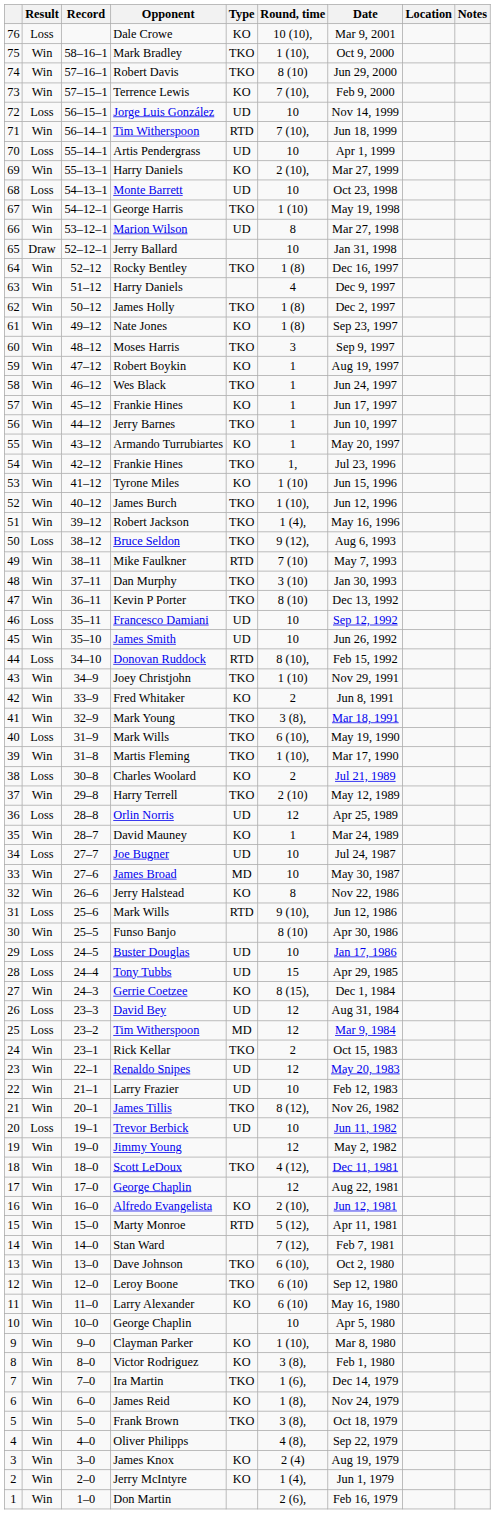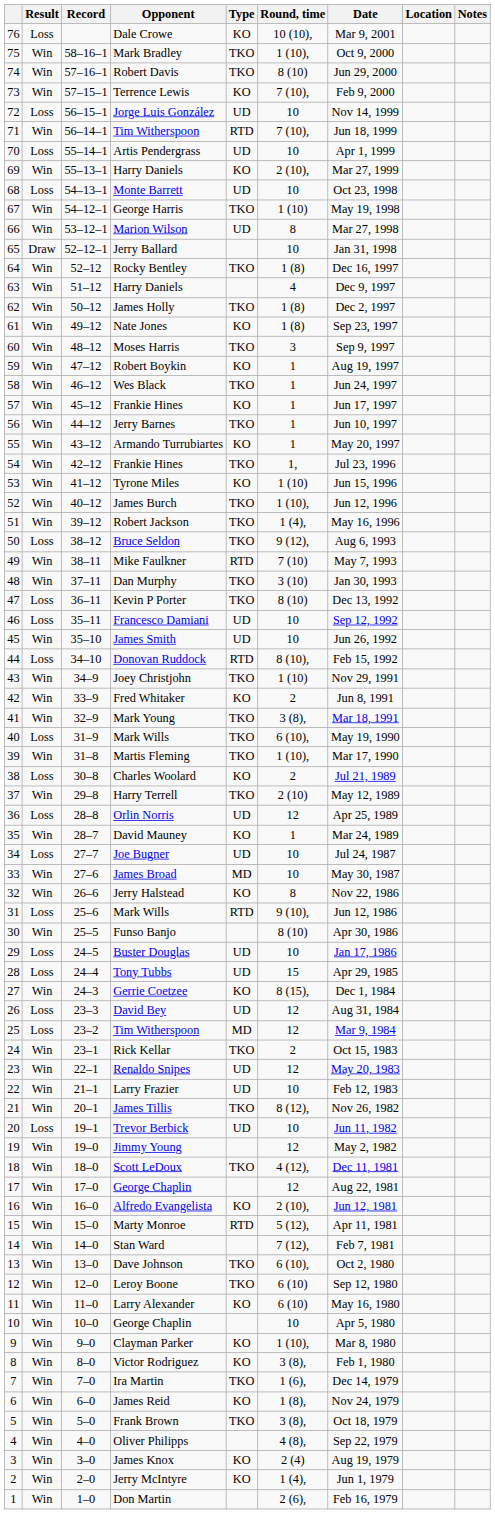(42, 600) Win -> (42, 600) Loss
